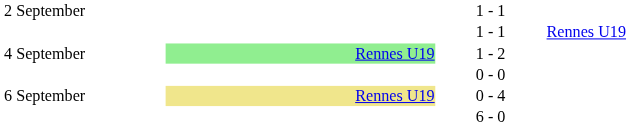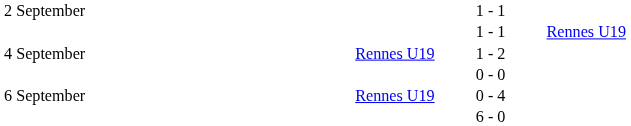(395, 53) lightgreen background -> (395, 53) no background
(395, 95) khaki background -> (395, 95) no background
